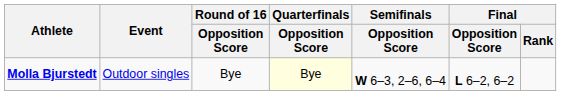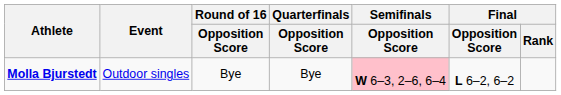(311, 74) lightyellow background -> (311, 74) no background
(401, 81) no background -> (401, 81) pink background
